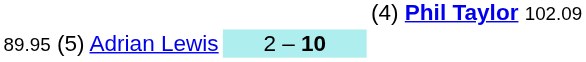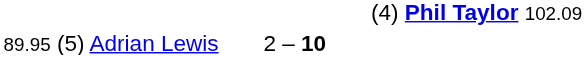(295, 43) paleturquoise background -> (295, 43) no background
